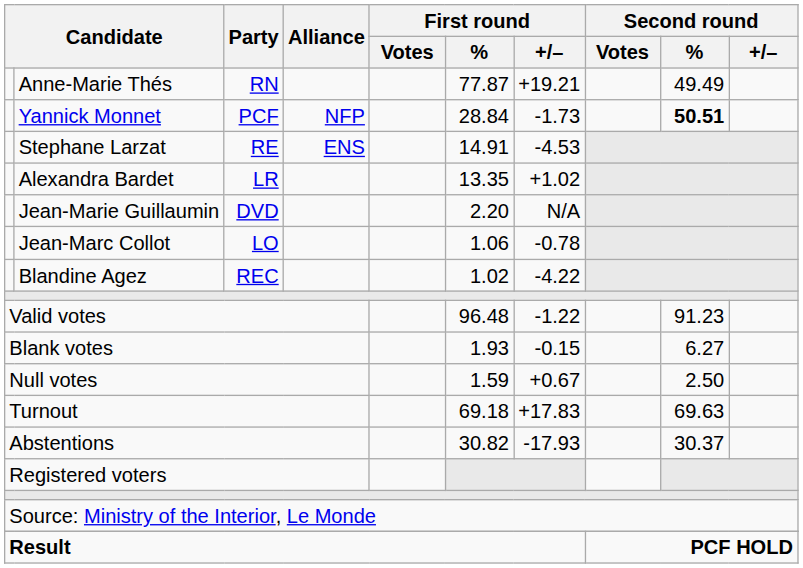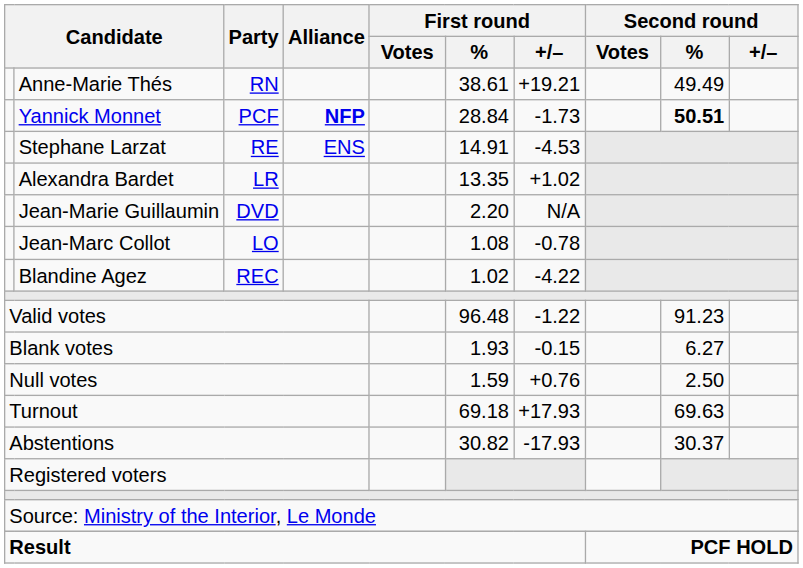(484, 84) 77.87 -> (484, 84) 38.61
(345, 116) normal -> (345, 116) bold
(489, 243) 1.06 -> (489, 243) 1.08
(555, 379) +0.67 -> (555, 379) +0.76
(549, 411) +17.83 -> (549, 411) +17.93
